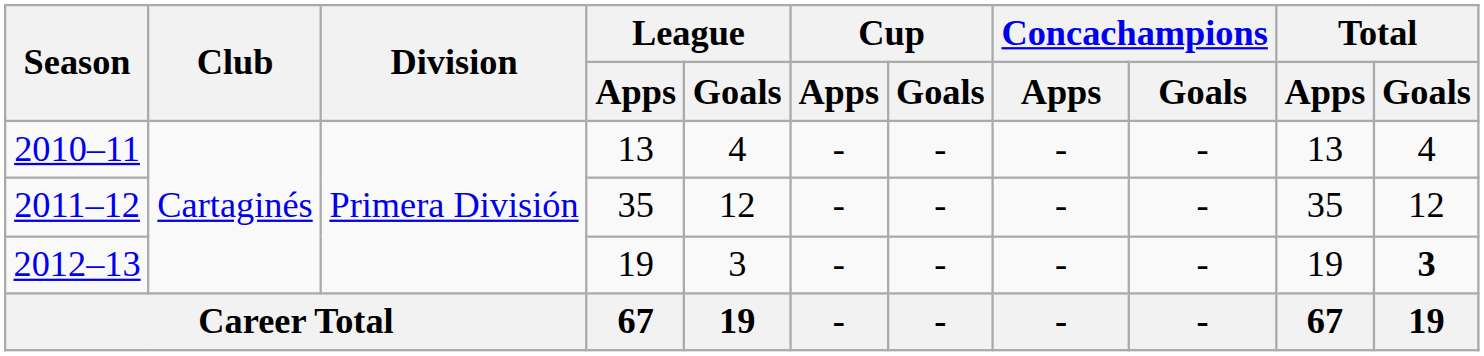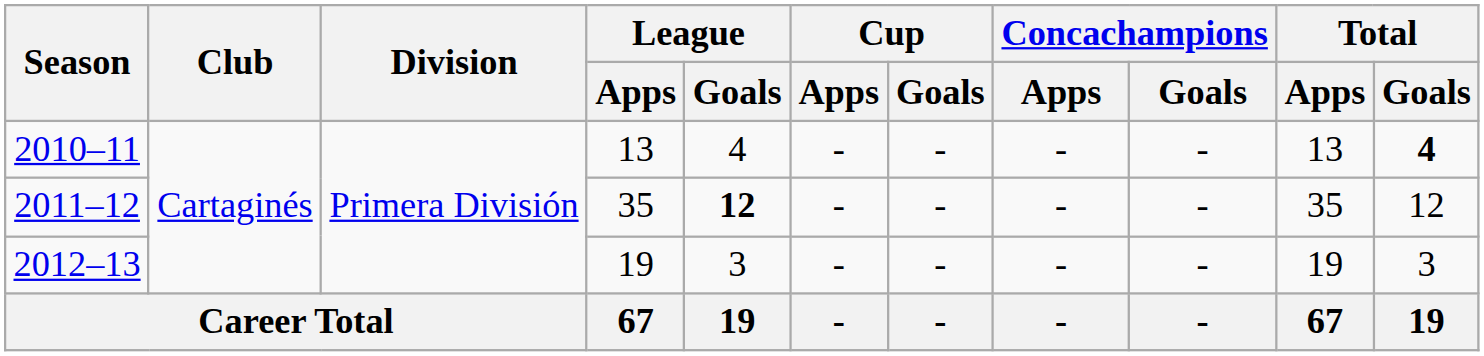(1427, 148) normal -> (1427, 148) bold
(737, 206) normal -> (737, 206) bold
(1427, 263) bold -> (1427, 263) normal
